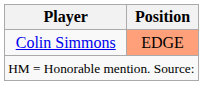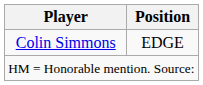(163, 42) lightsalmon background -> (163, 42) no background
